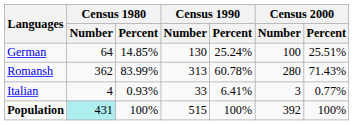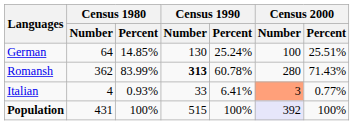(198, 71) normal -> (198, 71) bold
(298, 91) no background -> (298, 91) lightsalmon background
(104, 110) paleturquoise background -> (104, 110) no background
(292, 110) no background -> (292, 110) lavender background
